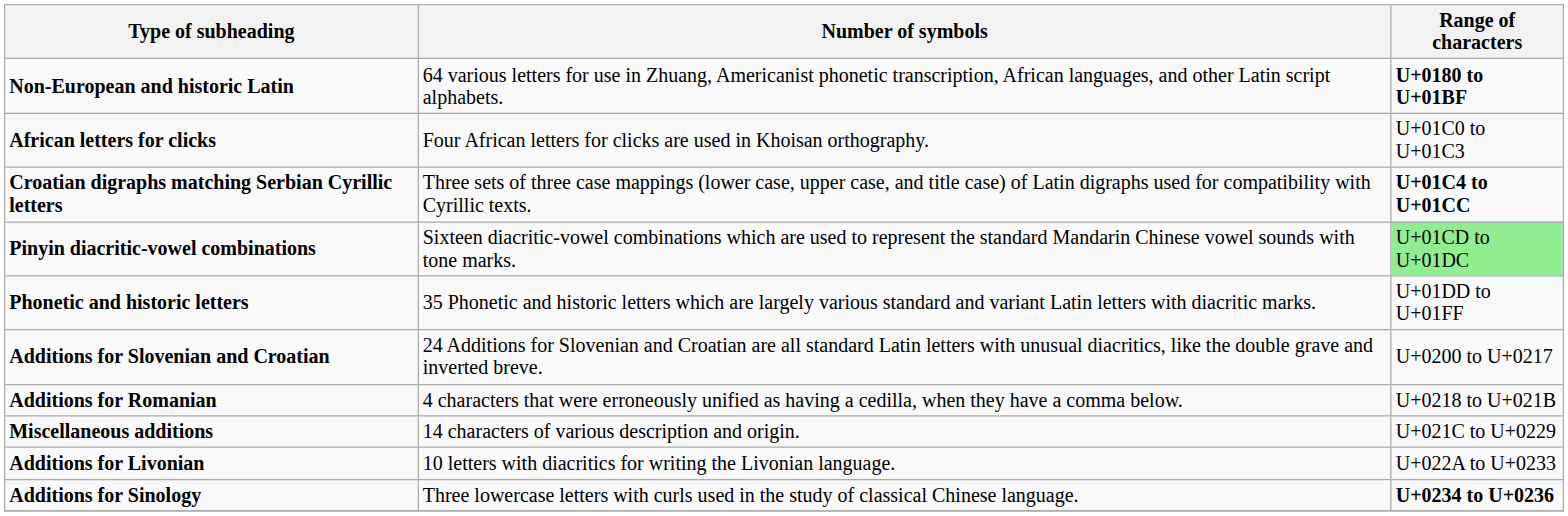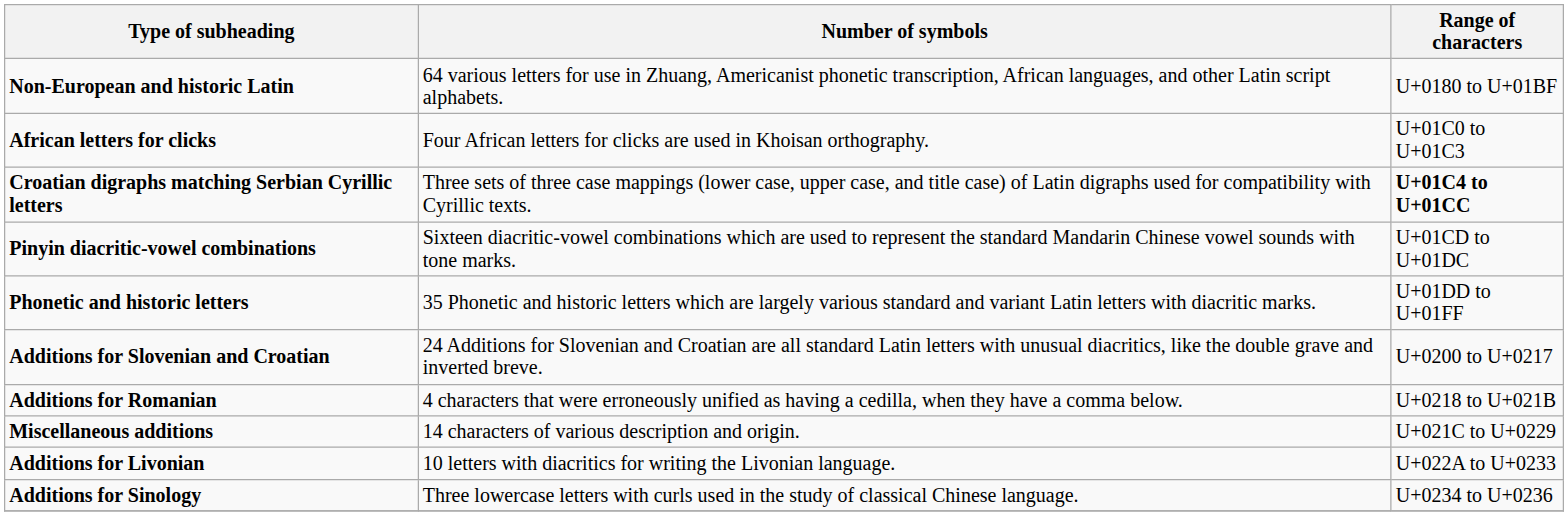(1439, 85) bold -> (1476, 85) normal
(1443, 248) lightgreen background -> (1443, 248) no background
(1475, 495) bold -> (1474, 495) normal
